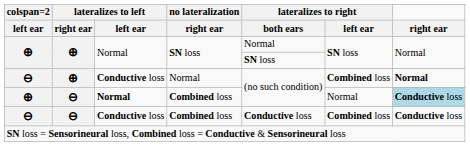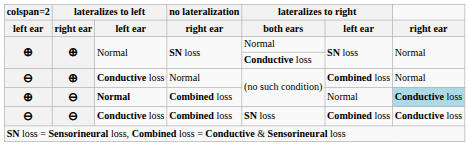(260, 60) SN loss -> (278, 60) Conductive loss
(411, 78) bold -> (410, 78) normal
(278, 116) Conductive loss -> (260, 116) SN loss
